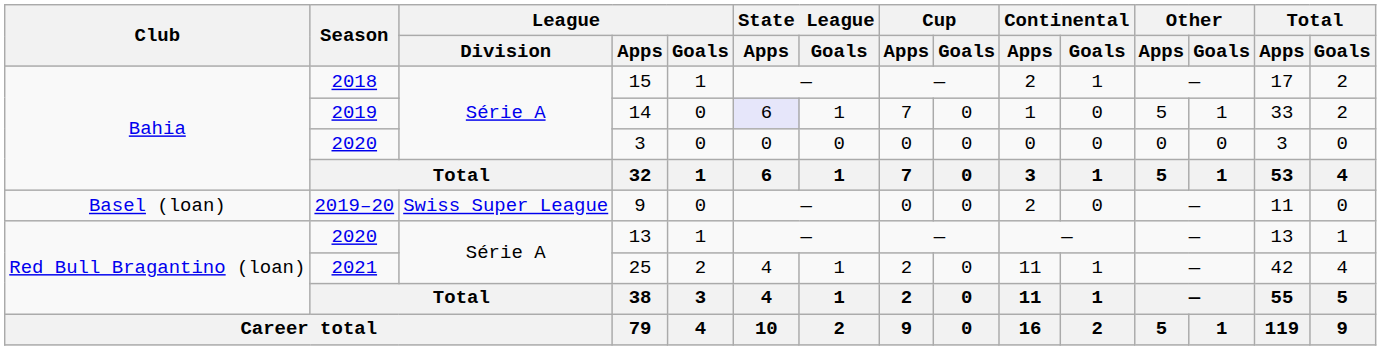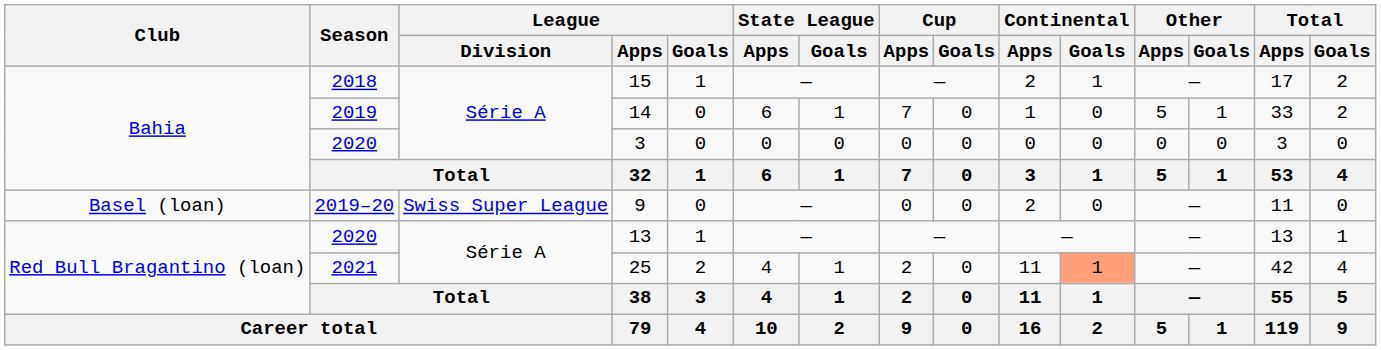(766, 113) lavender background -> (766, 113) no background
(1097, 268) no background -> (1097, 268) lightsalmon background
